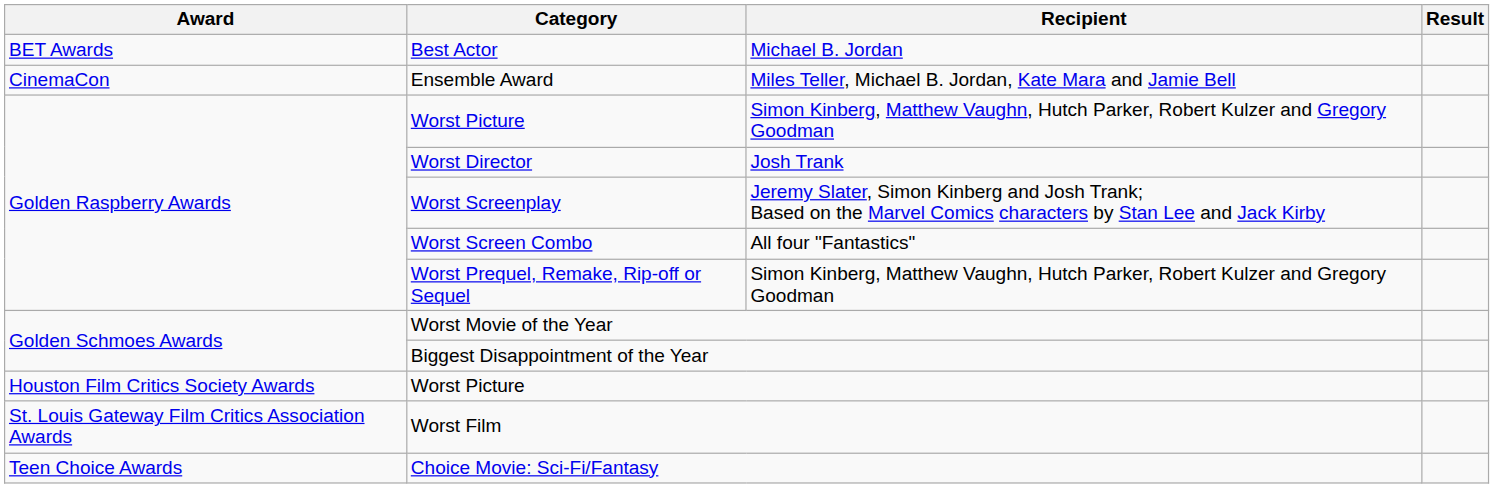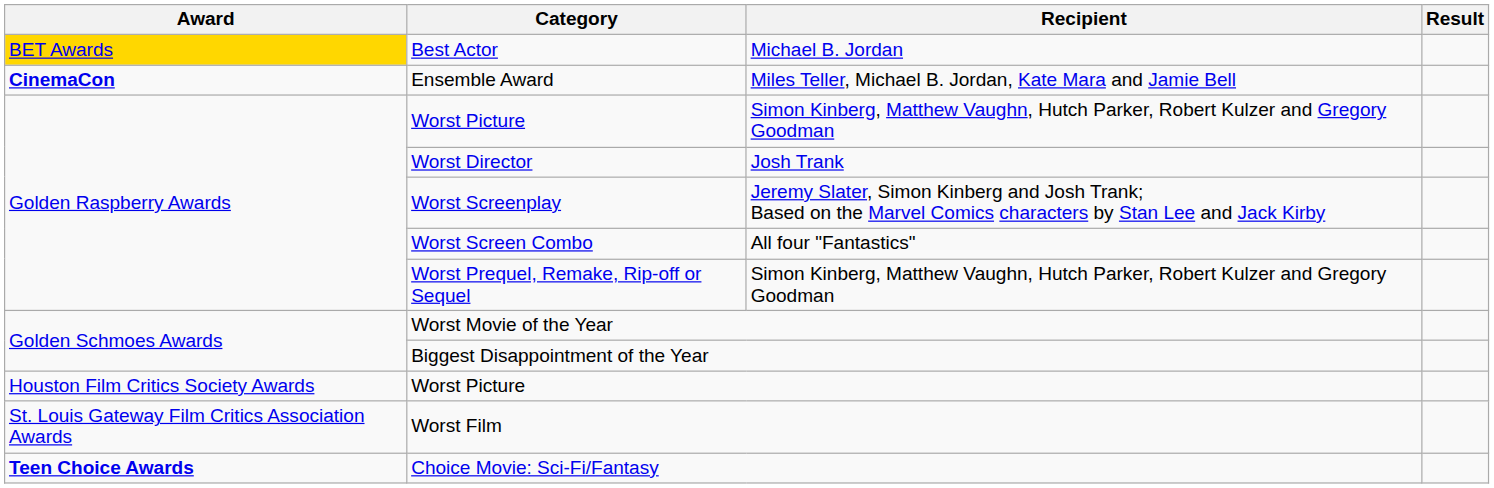(61, 49) no background -> (61, 49) gold background
(59, 79) normal -> (62, 79) bold
(96, 467) normal -> (101, 467) bold
